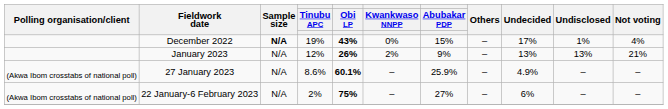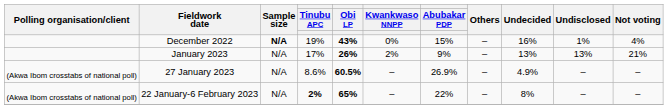(528, 41) 17% -> (528, 41) 16%
(315, 54) 12% -> (315, 54) 17%
(348, 71) 60.1% -> (348, 71) 60.5%
(444, 71) 25.9% -> (444, 71) 26.9%
(315, 93) normal -> (315, 93) bold
(348, 93) 75% -> (348, 93) 65%
(444, 93) 27% -> (444, 93) 22%
(528, 93) 6% -> (528, 93) 8%
